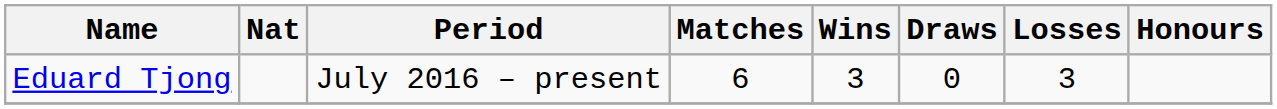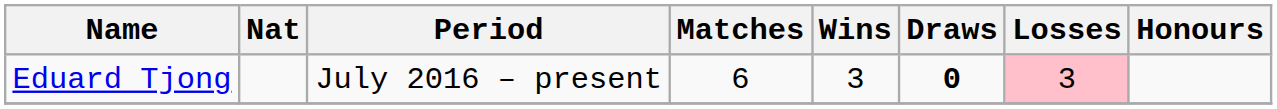(952, 80) normal -> (952, 80) bold
(1067, 80) no background -> (1067, 80) pink background
